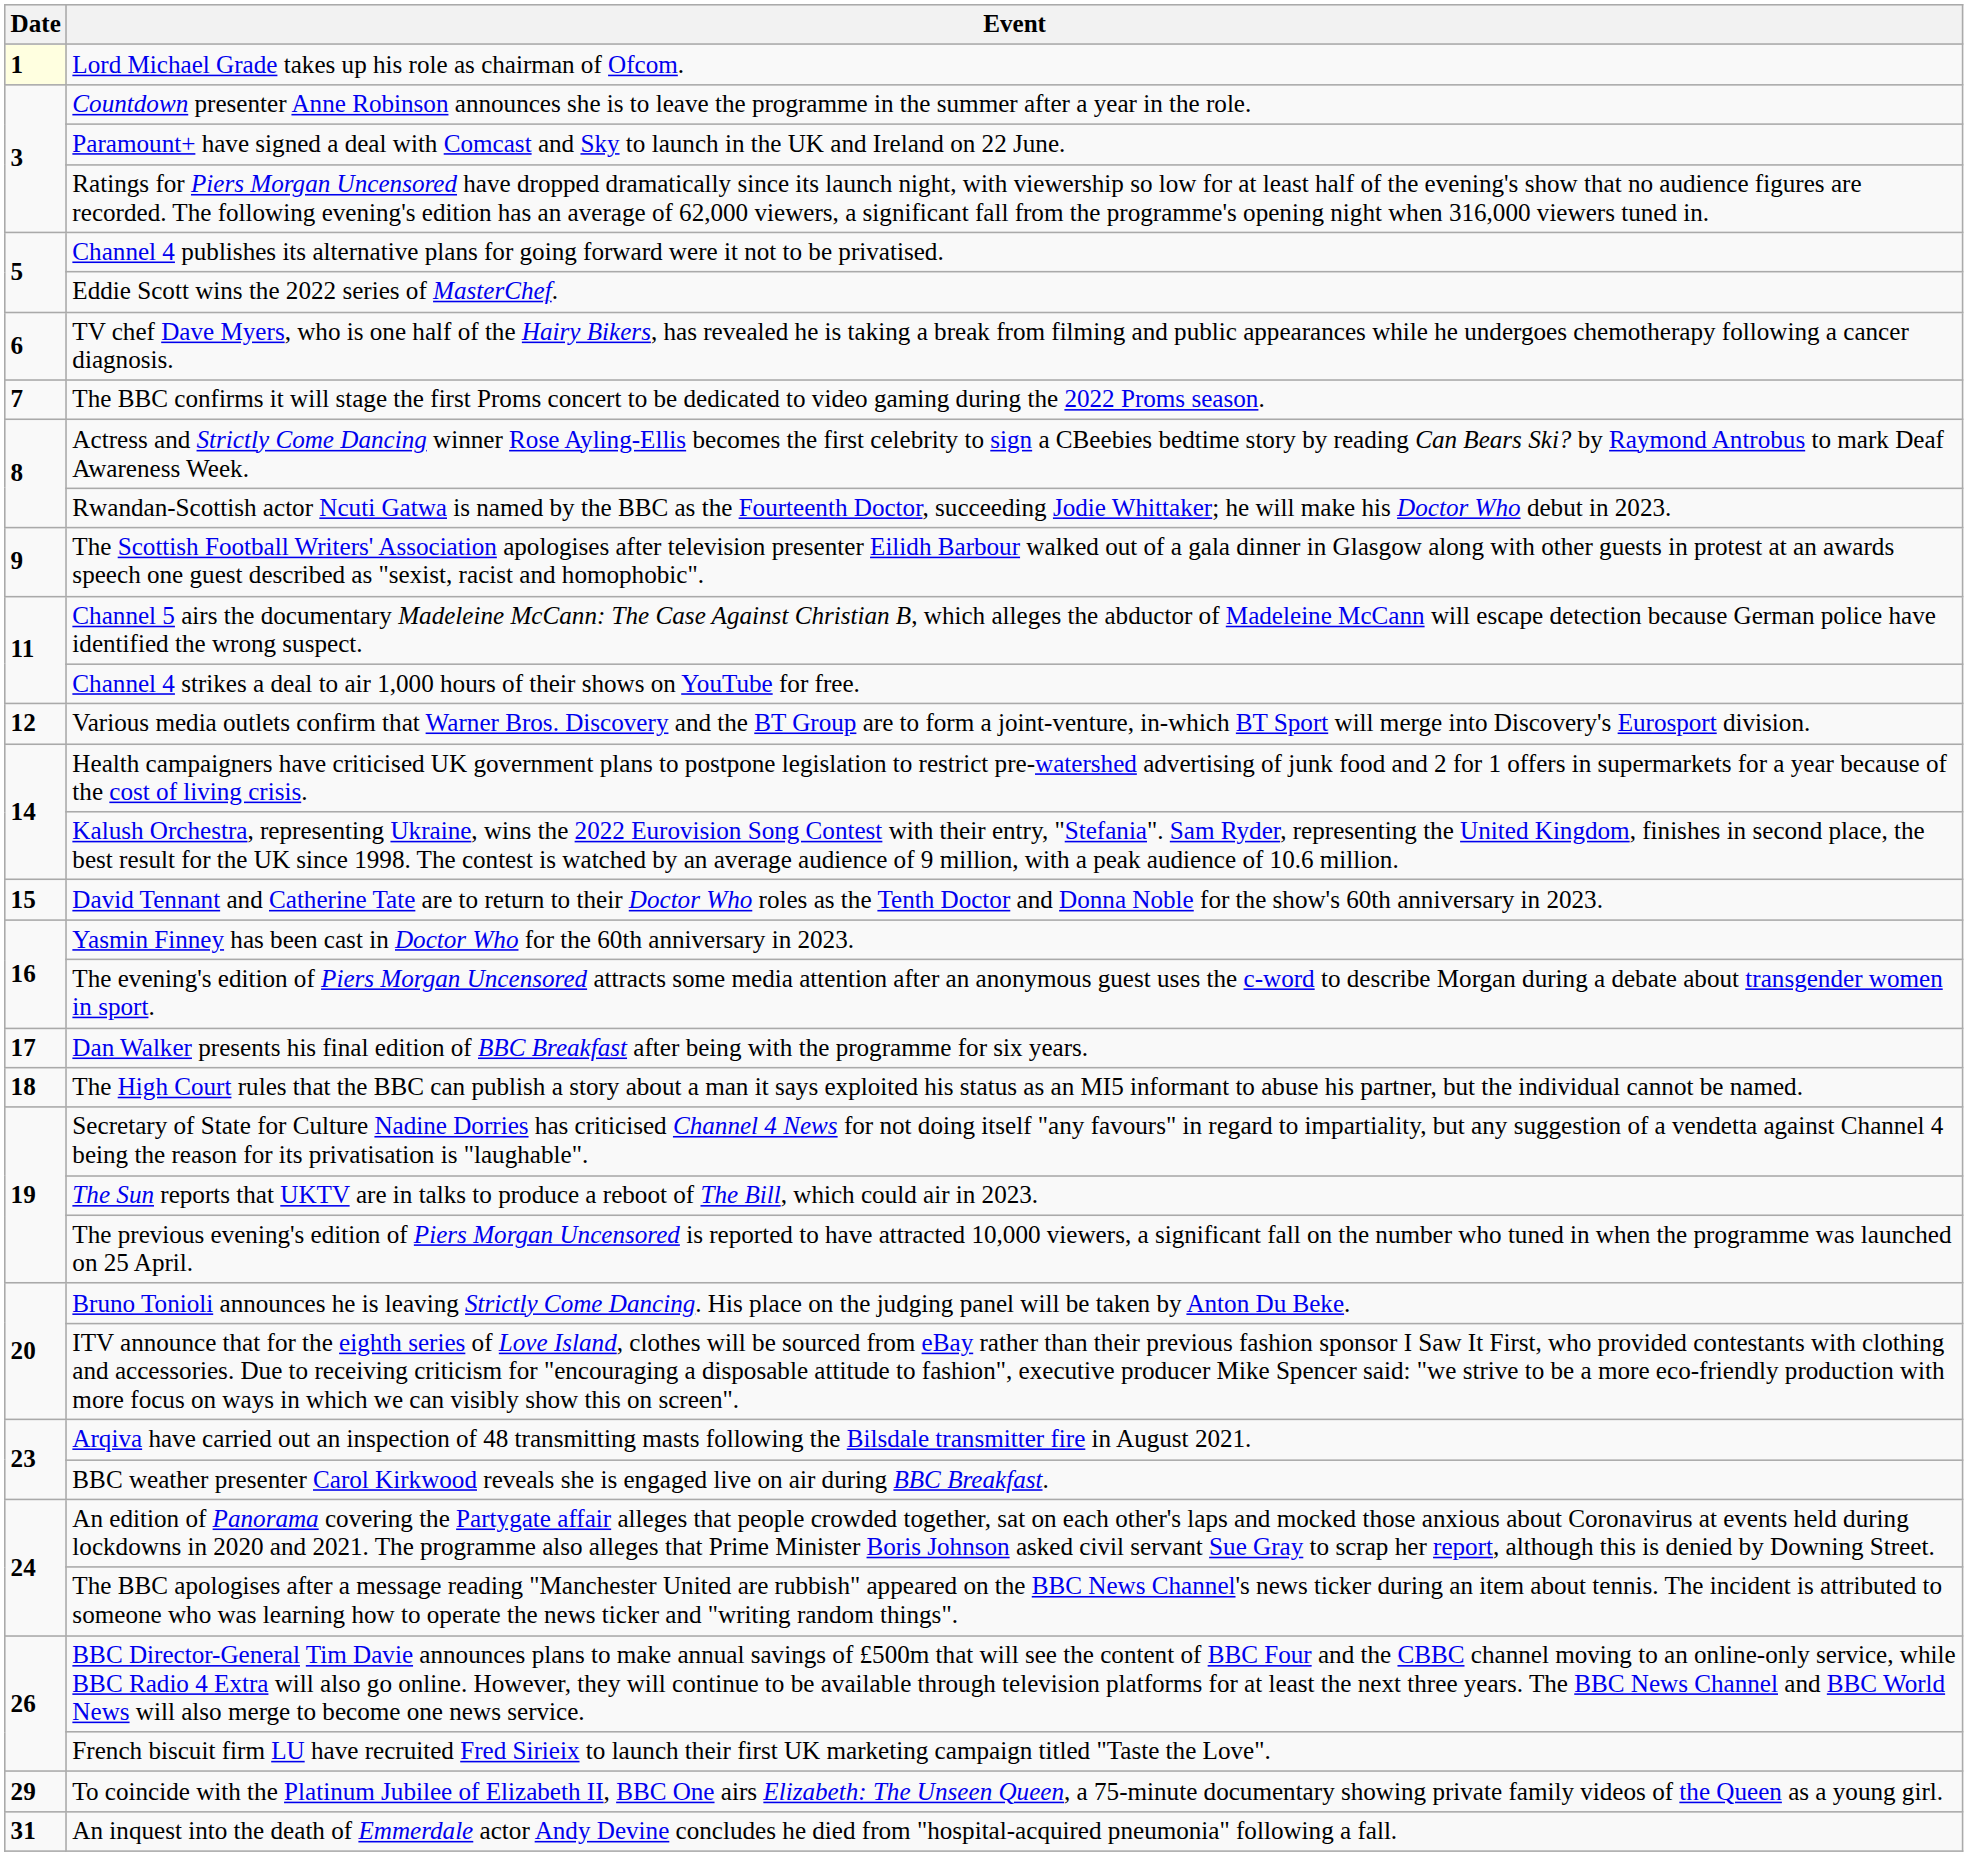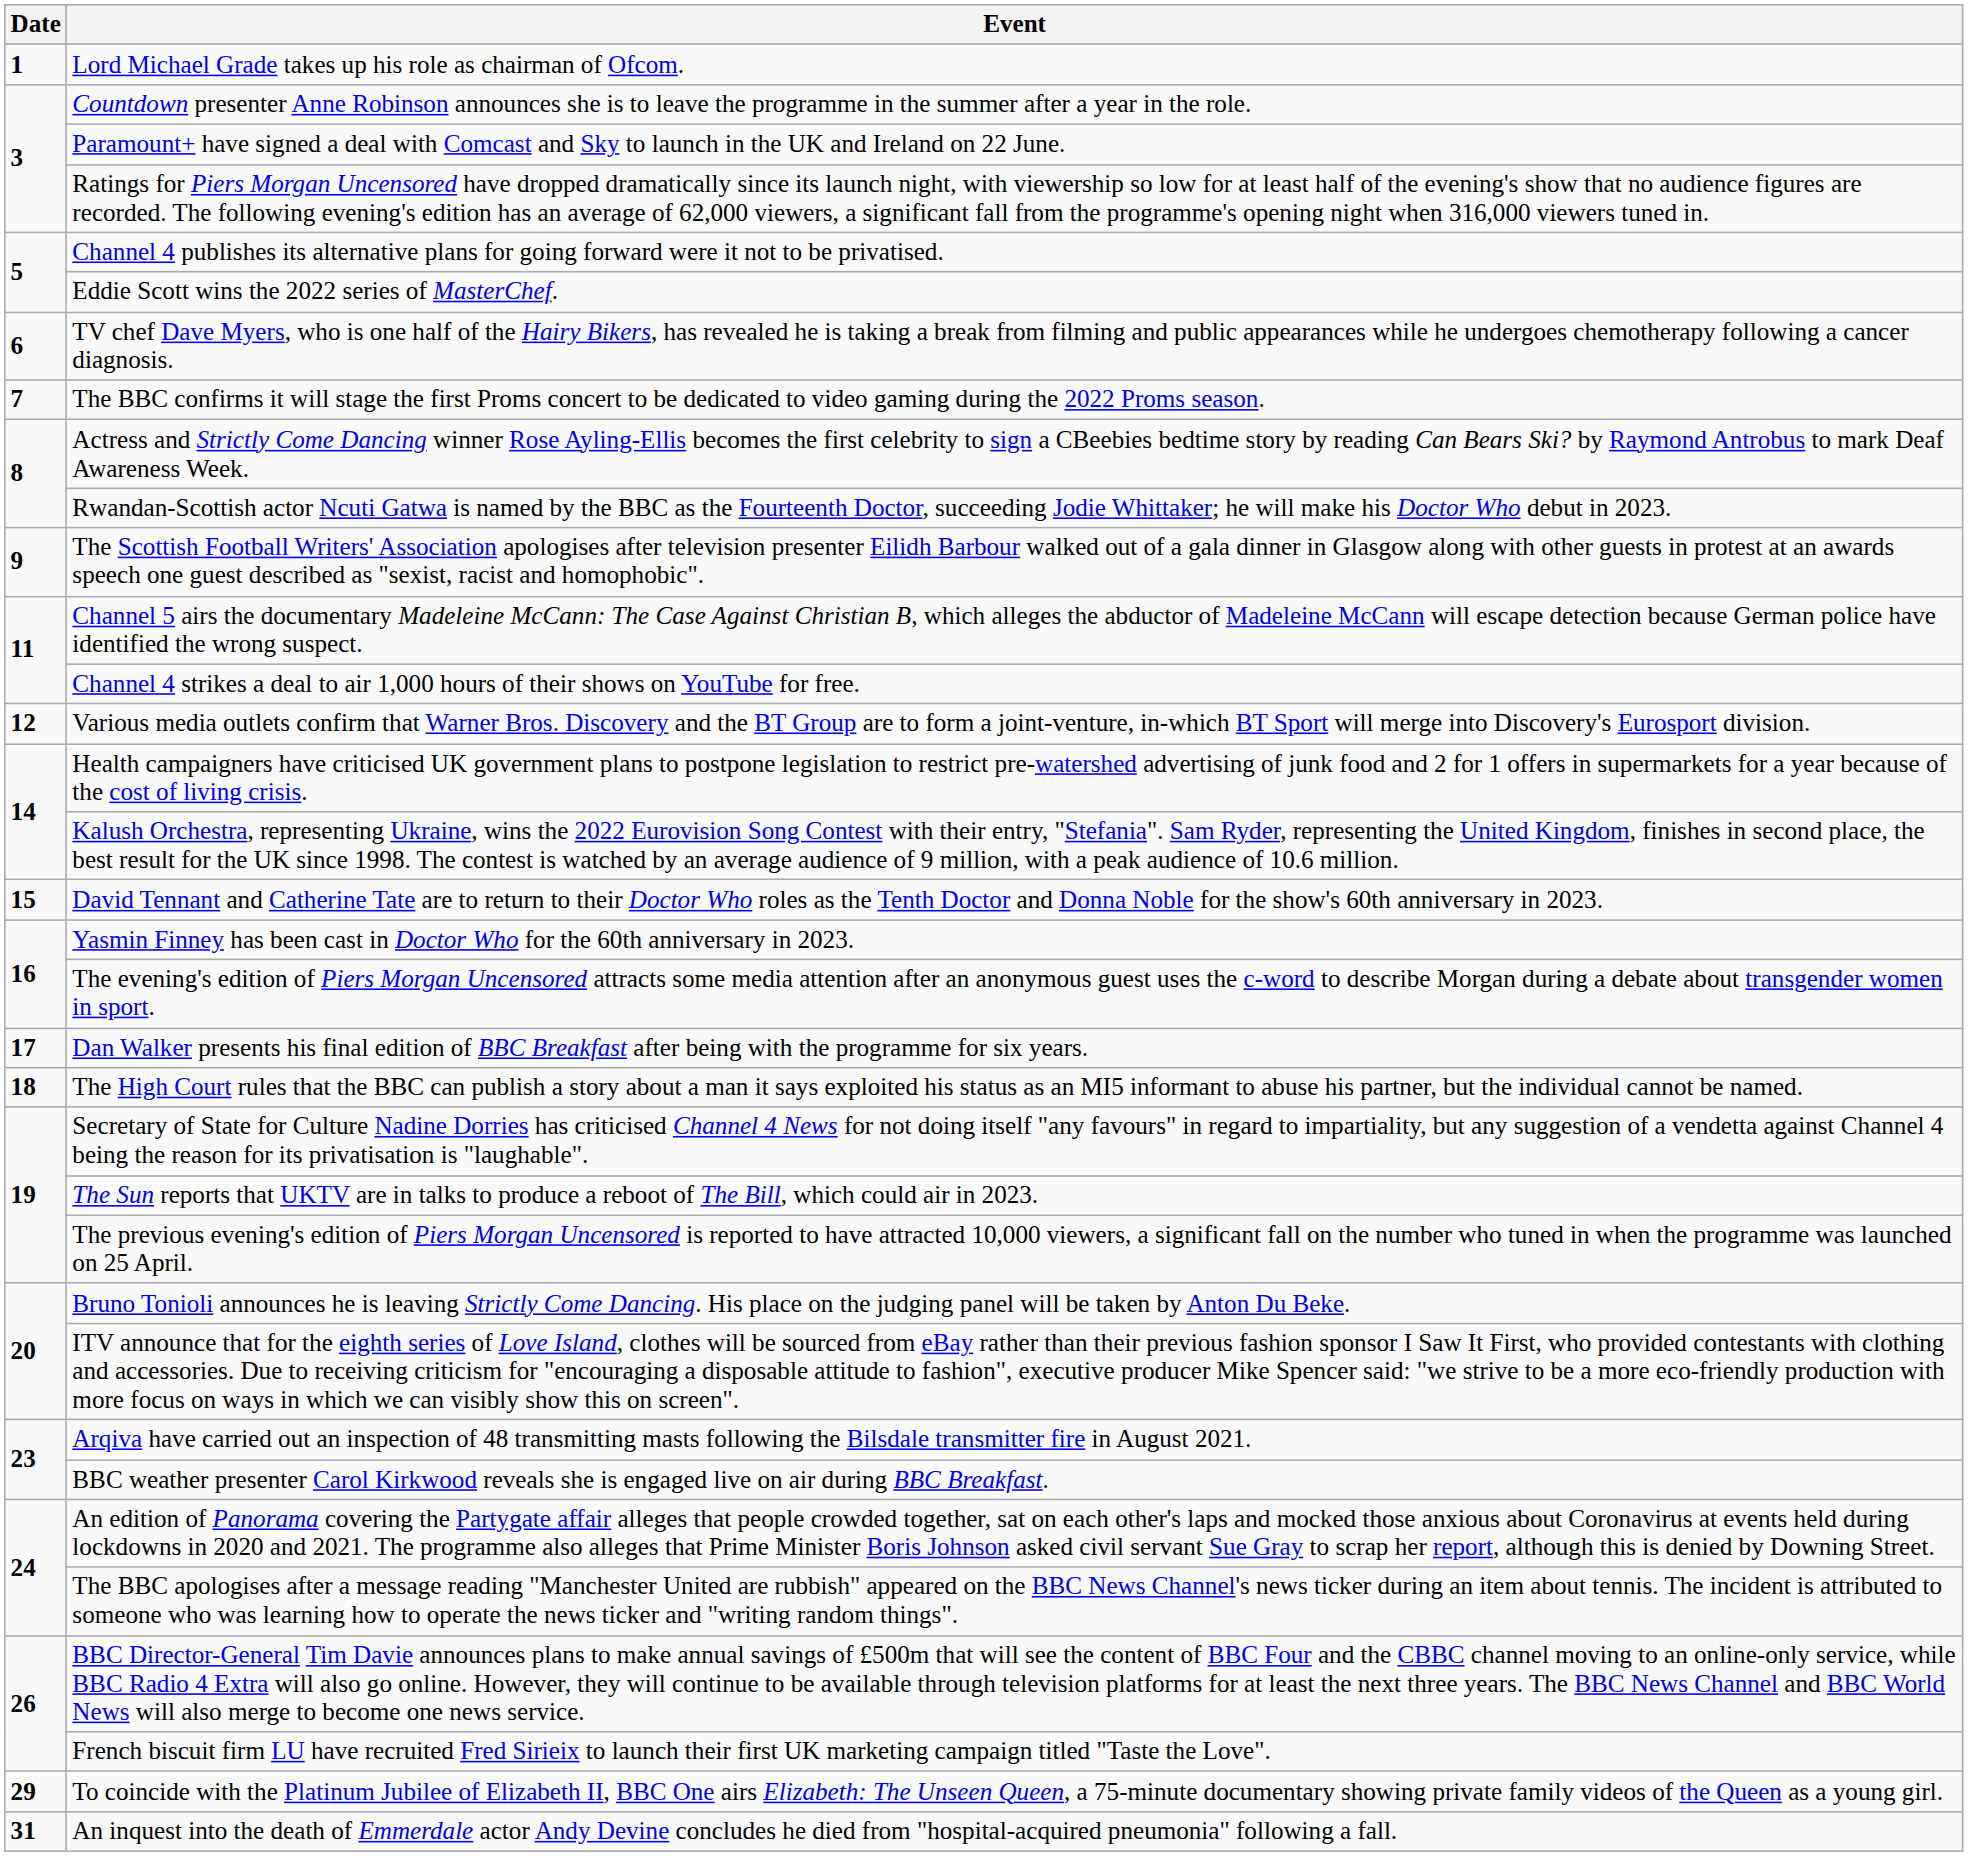(17, 64) lightyellow background -> (17, 64) no background
